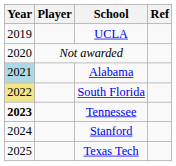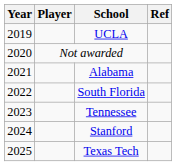(20, 72) lightblue background -> (20, 72) no background
(20, 92) khaki background -> (20, 92) no background
(20, 111) bold -> (20, 111) normal
